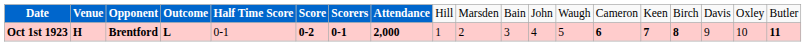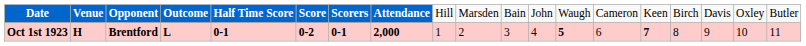(221, 31) normal -> (221, 31) bold
(561, 31) normal -> (561, 31) bold
(599, 31) bold -> (599, 31) normal
(676, 31) bold -> (676, 31) normal
(775, 31) bold -> (775, 31) normal
